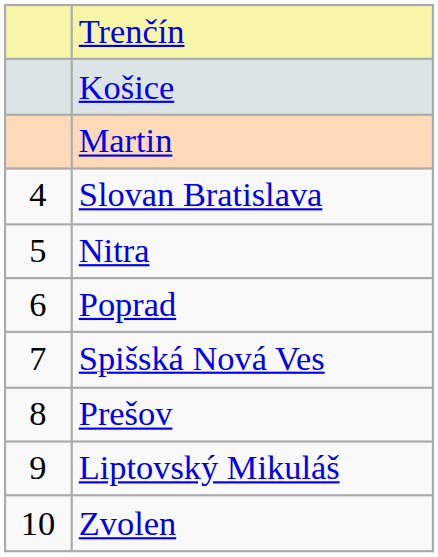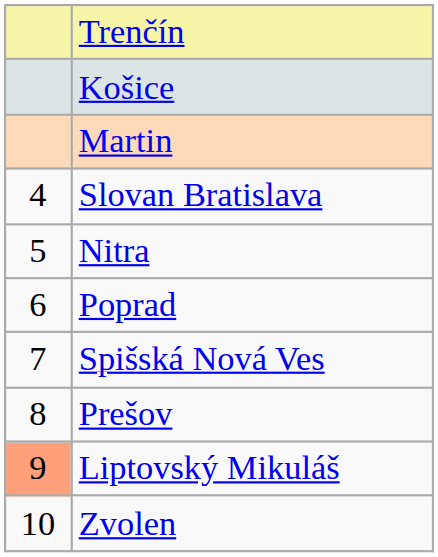(38, 468) no background -> (38, 468) lightsalmon background
